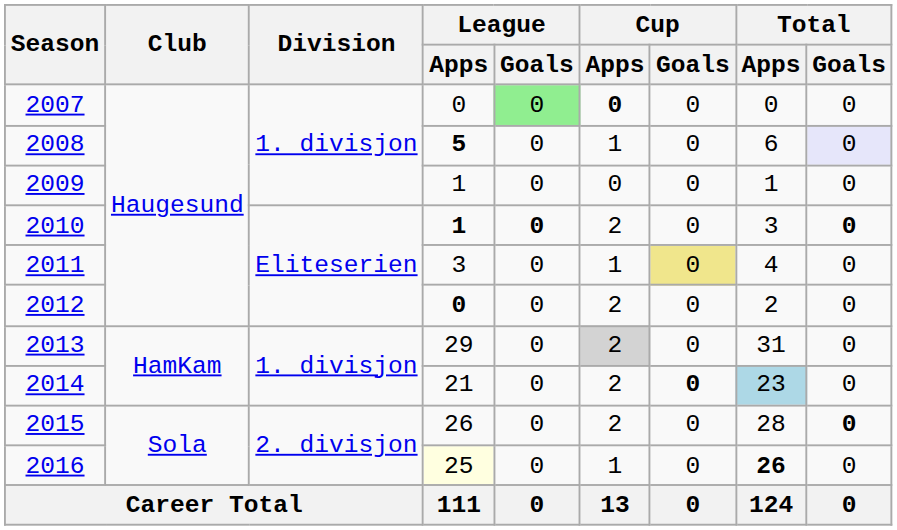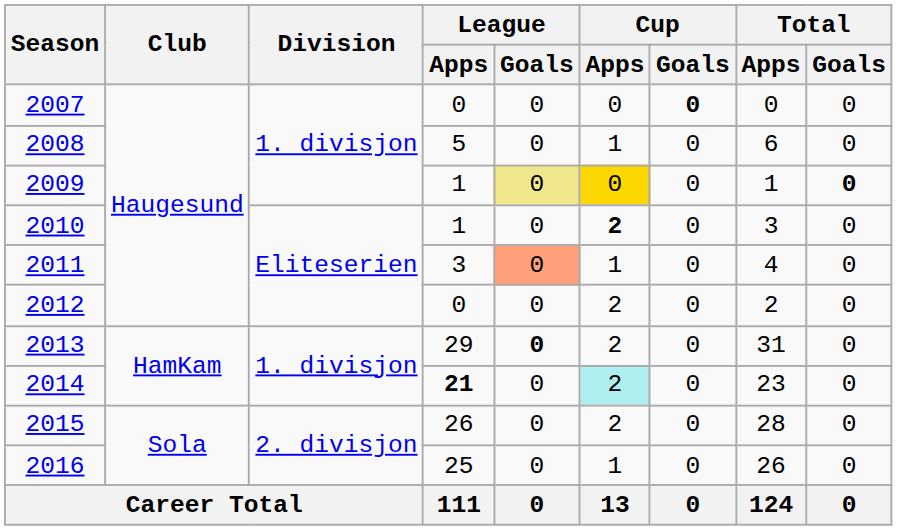(537, 105) lightgreen background -> (537, 105) no background
(615, 105) bold -> (615, 105) normal
(693, 105) normal -> (693, 105) bold
(459, 145) bold -> (459, 145) normal
(849, 145) lavender background -> (849, 145) no background
(537, 185) no background -> (537, 185) khaki background
(615, 185) no background -> (615, 185) gold background
(849, 185) normal -> (849, 185) bold
(459, 225) bold -> (459, 225) normal
(537, 225) bold -> (537, 225) normal
(615, 225) normal -> (615, 225) bold
(849, 225) bold -> (849, 225) normal
(537, 265) no background -> (537, 265) lightsalmon background
(693, 265) khaki background -> (693, 265) no background
(459, 305) bold -> (459, 305) normal
(537, 345) normal -> (537, 345) bold
(615, 345) lightgrey background -> (615, 345) no background
(459, 385) normal -> (459, 385) bold
(615, 385) no background -> (615, 385) paleturquoise background
(693, 385) bold -> (693, 385) normal
(771, 385) lightblue background -> (771, 385) no background
(849, 425) bold -> (849, 425) normal
(459, 465) lightyellow background -> (459, 465) no background
(771, 465) bold -> (771, 465) normal
